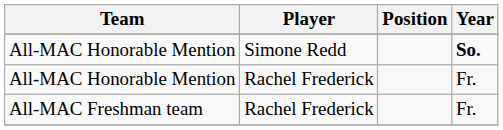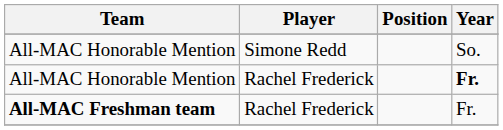(468, 49) bold -> (468, 49) normal
(466, 79) normal -> (468, 79) bold
(106, 109) normal -> (112, 109) bold
